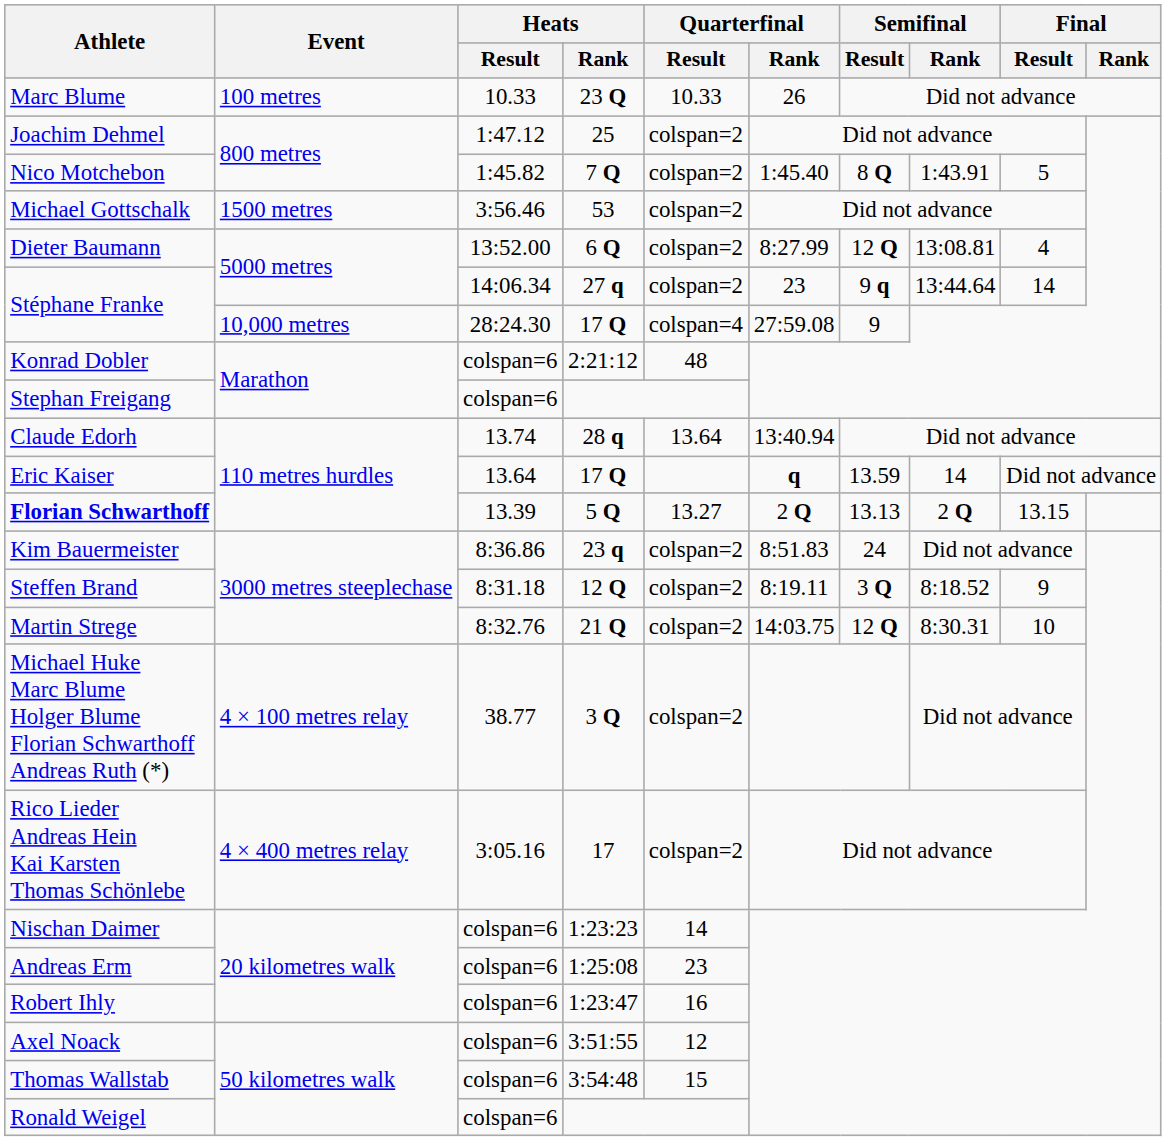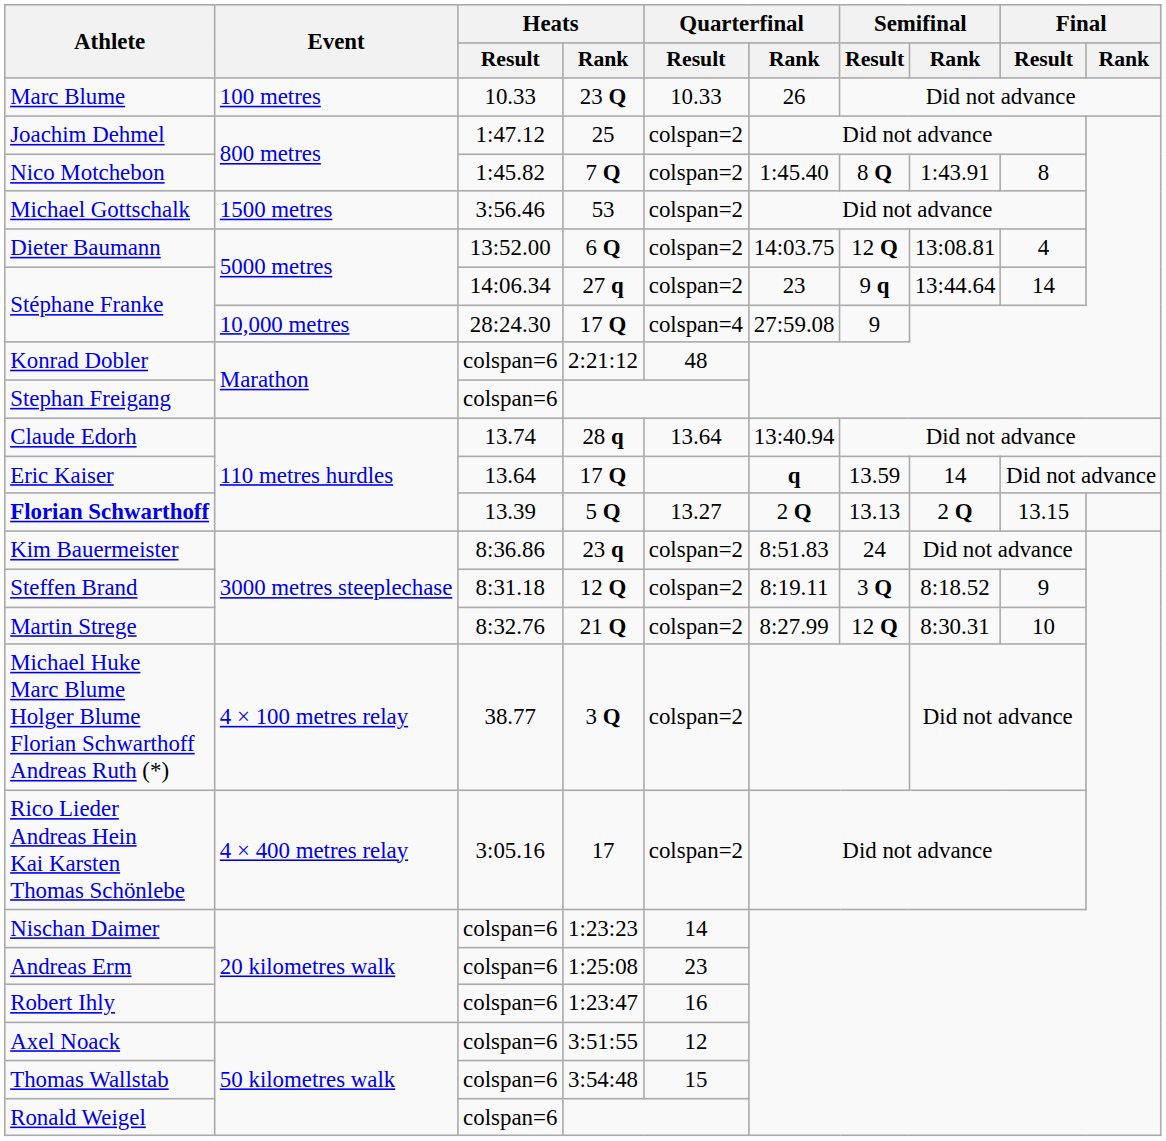(1043, 172) 5 -> (1043, 172) 8
(794, 248) 8:27.99 -> (794, 248) 14:03.75
(794, 625) 14:03.75 -> (794, 625) 8:27.99
